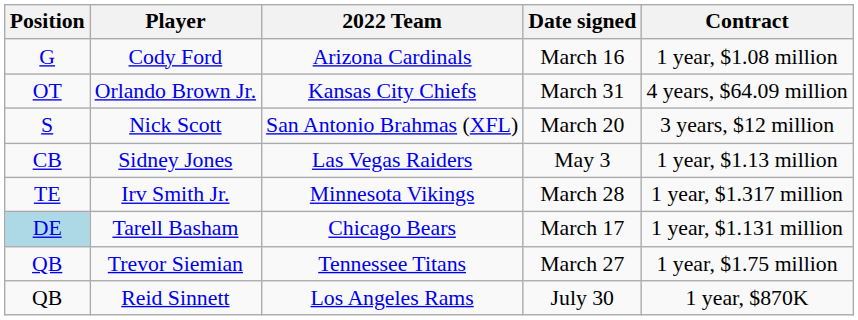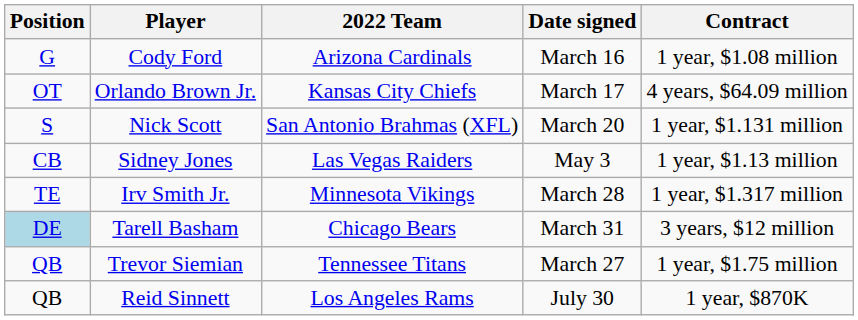(582, 90) March 31 -> (582, 90) March 17
(747, 125) 3 years, $12 million -> (747, 125) 1 year, $1.131 million
(582, 228) March 17 -> (582, 228) March 31
(747, 228) 1 year, $1.131 million -> (747, 228) 3 years, $12 million
